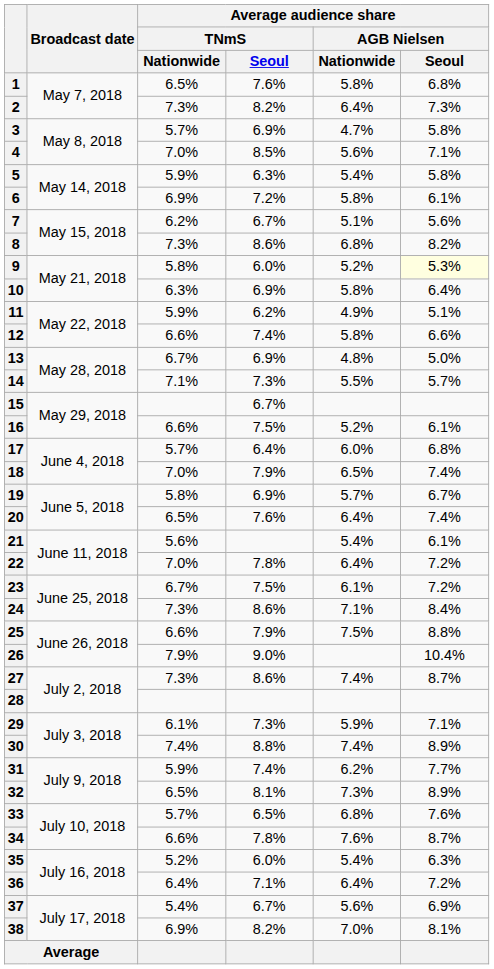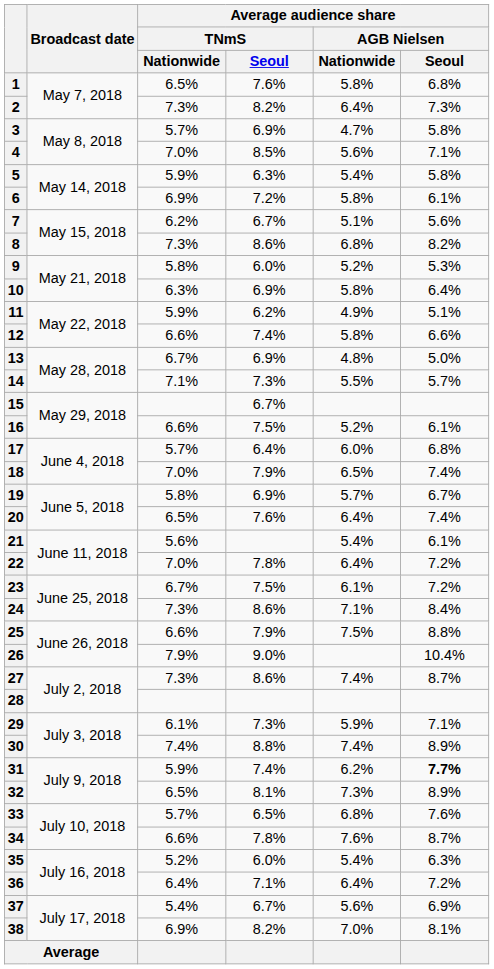(445, 267) lightyellow background -> (445, 267) no background
(445, 769) normal -> (445, 769) bold
